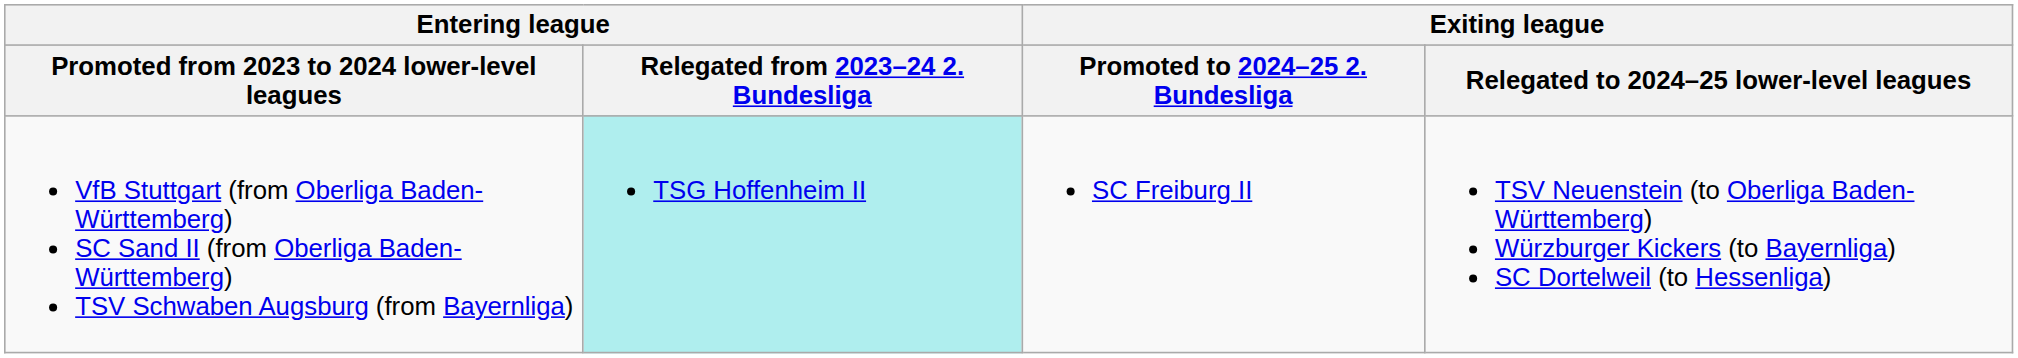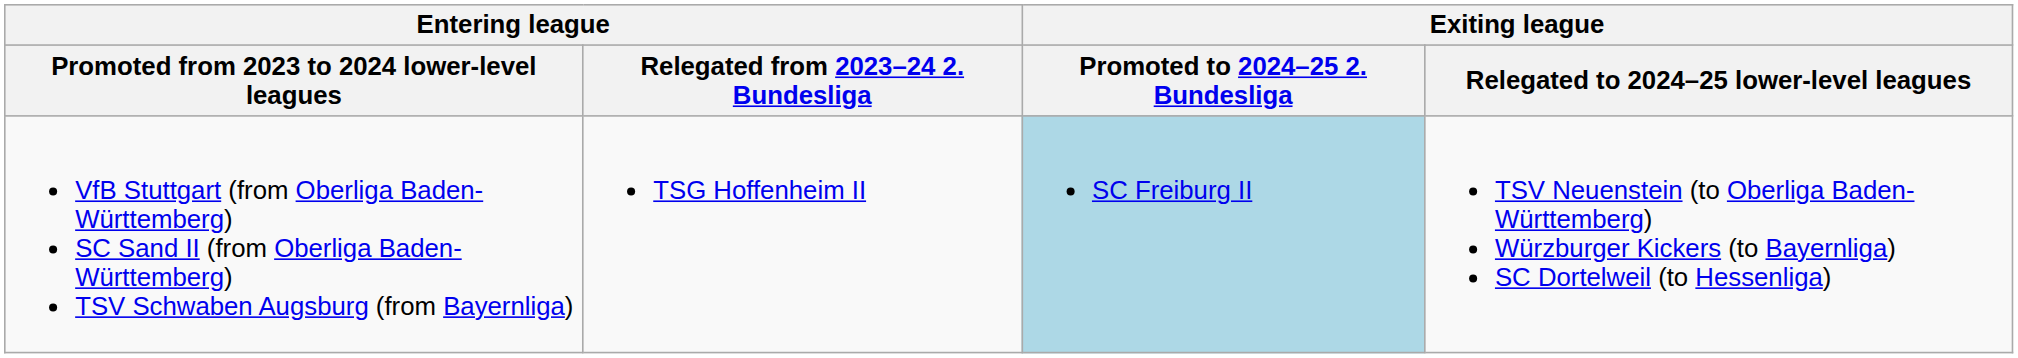(802, 191) paleturquoise background -> (802, 191) no background
(1223, 191) no background -> (1223, 191) lightblue background
